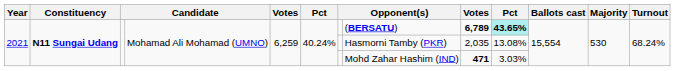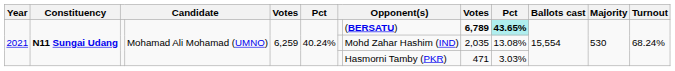(396, 43) Hasmorni Tamby (PKR) -> (402, 43) Mohd Zahar Hashim (IND)
(402, 58) Mohd Zahar Hashim (IND) -> (396, 58) Hasmorni Tamby (PKR)
(481, 58) bold -> (481, 58) normal
